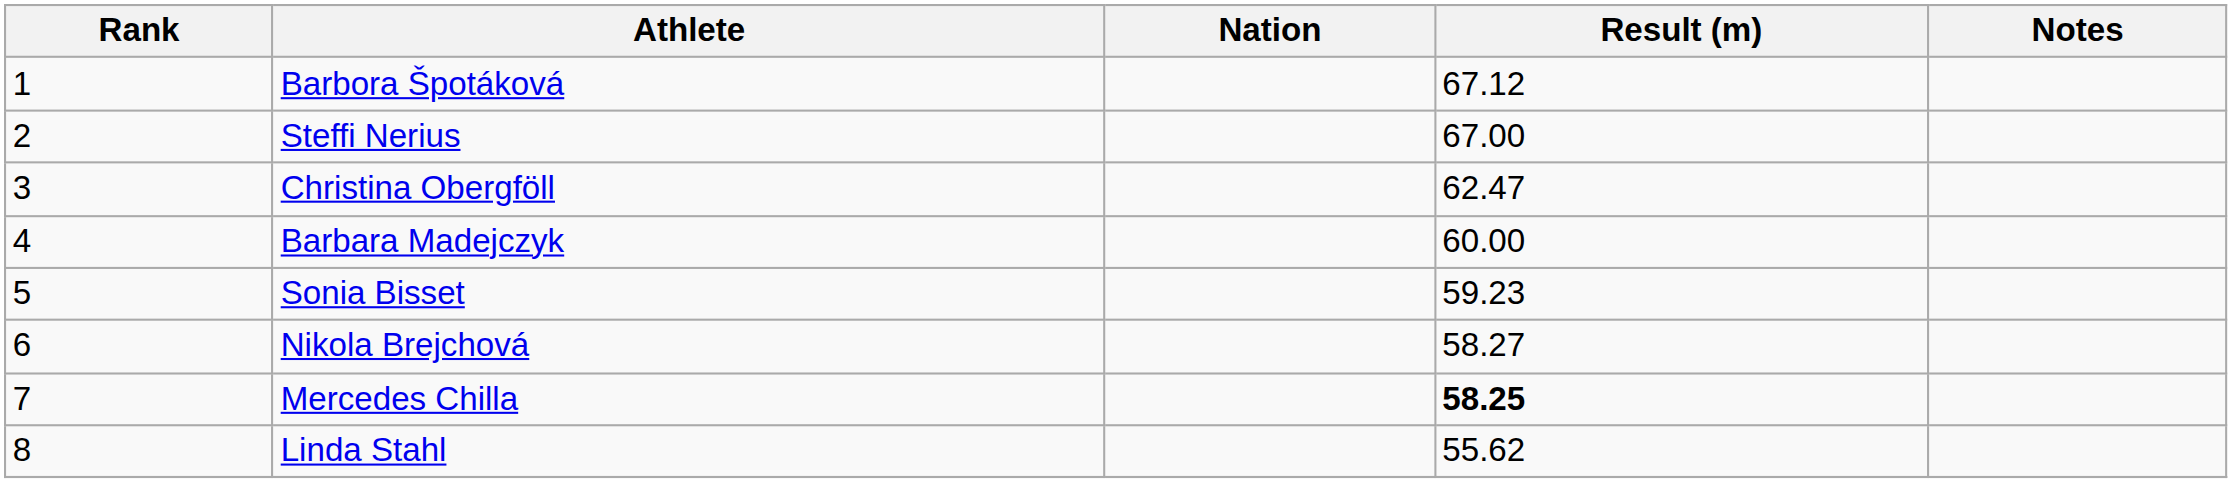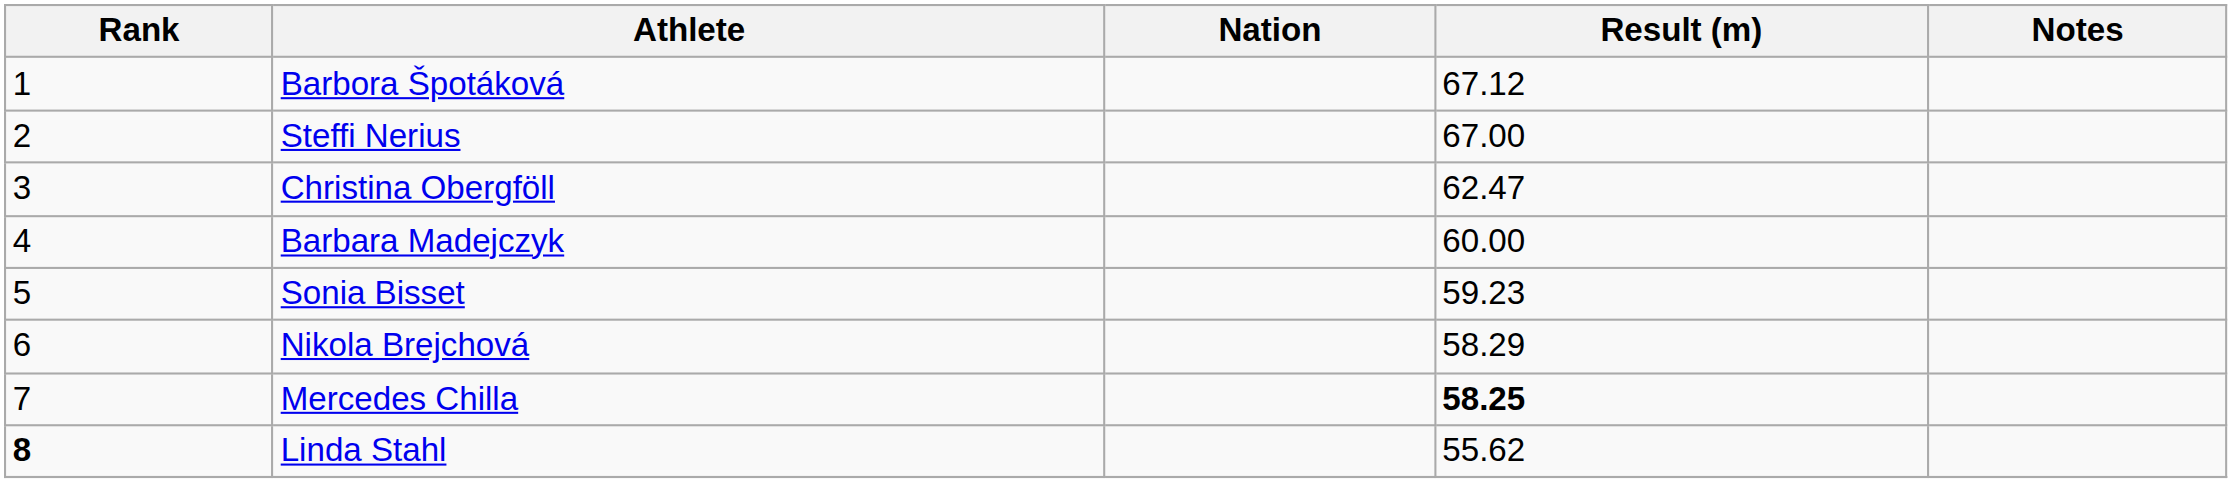(1484, 345) 58.27 -> (1484, 345) 58.29
(22, 450) normal -> (22, 450) bold
